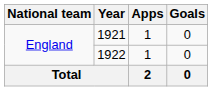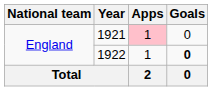(148, 34) no background -> (148, 34) pink background
(187, 55) normal -> (187, 55) bold
